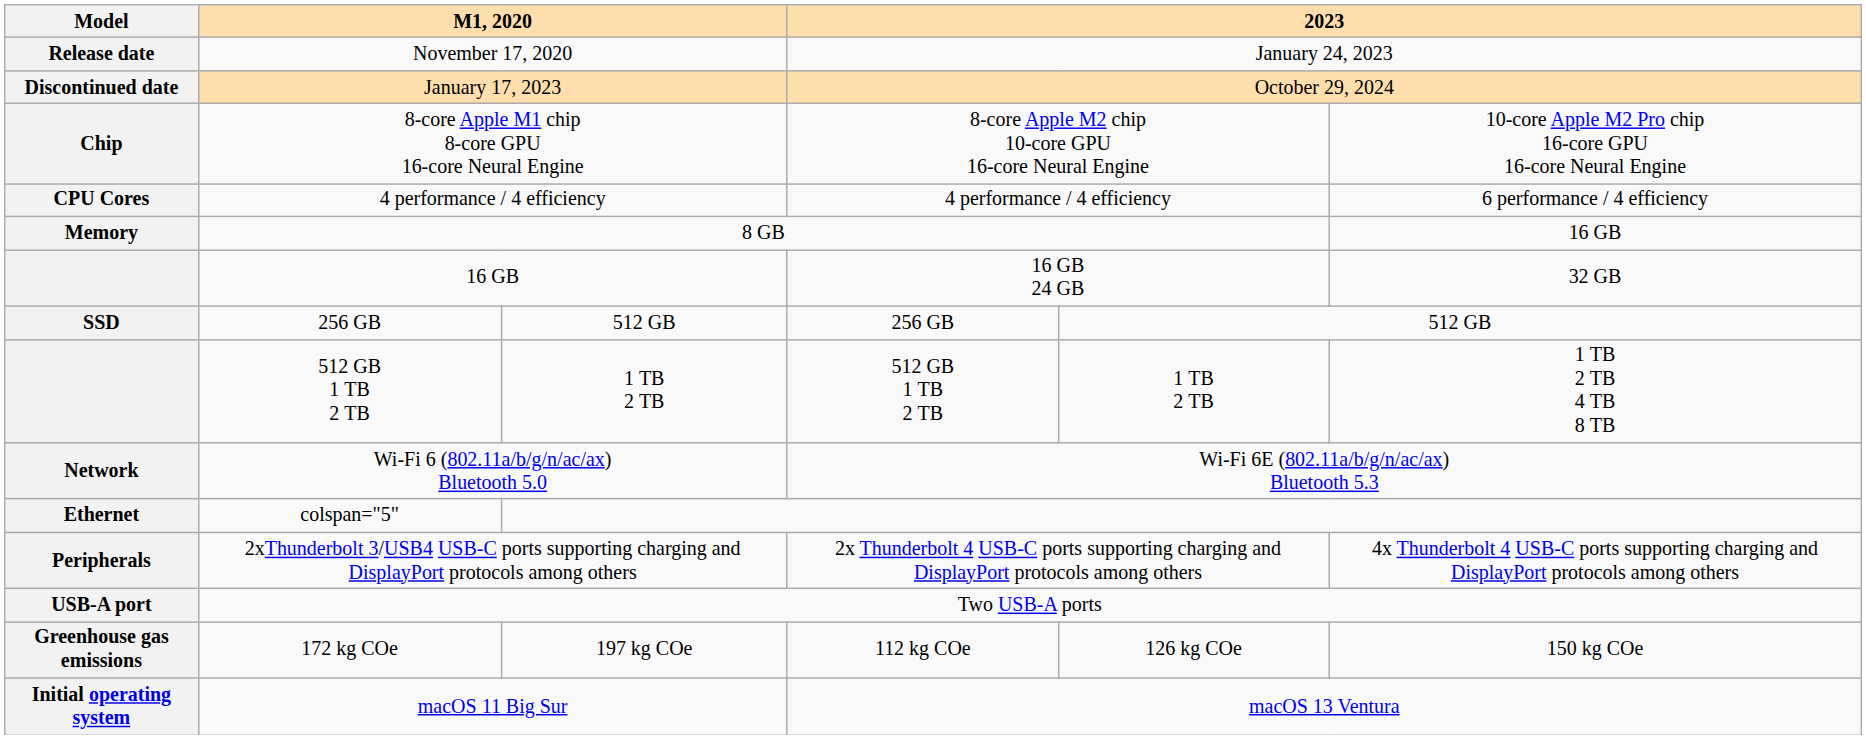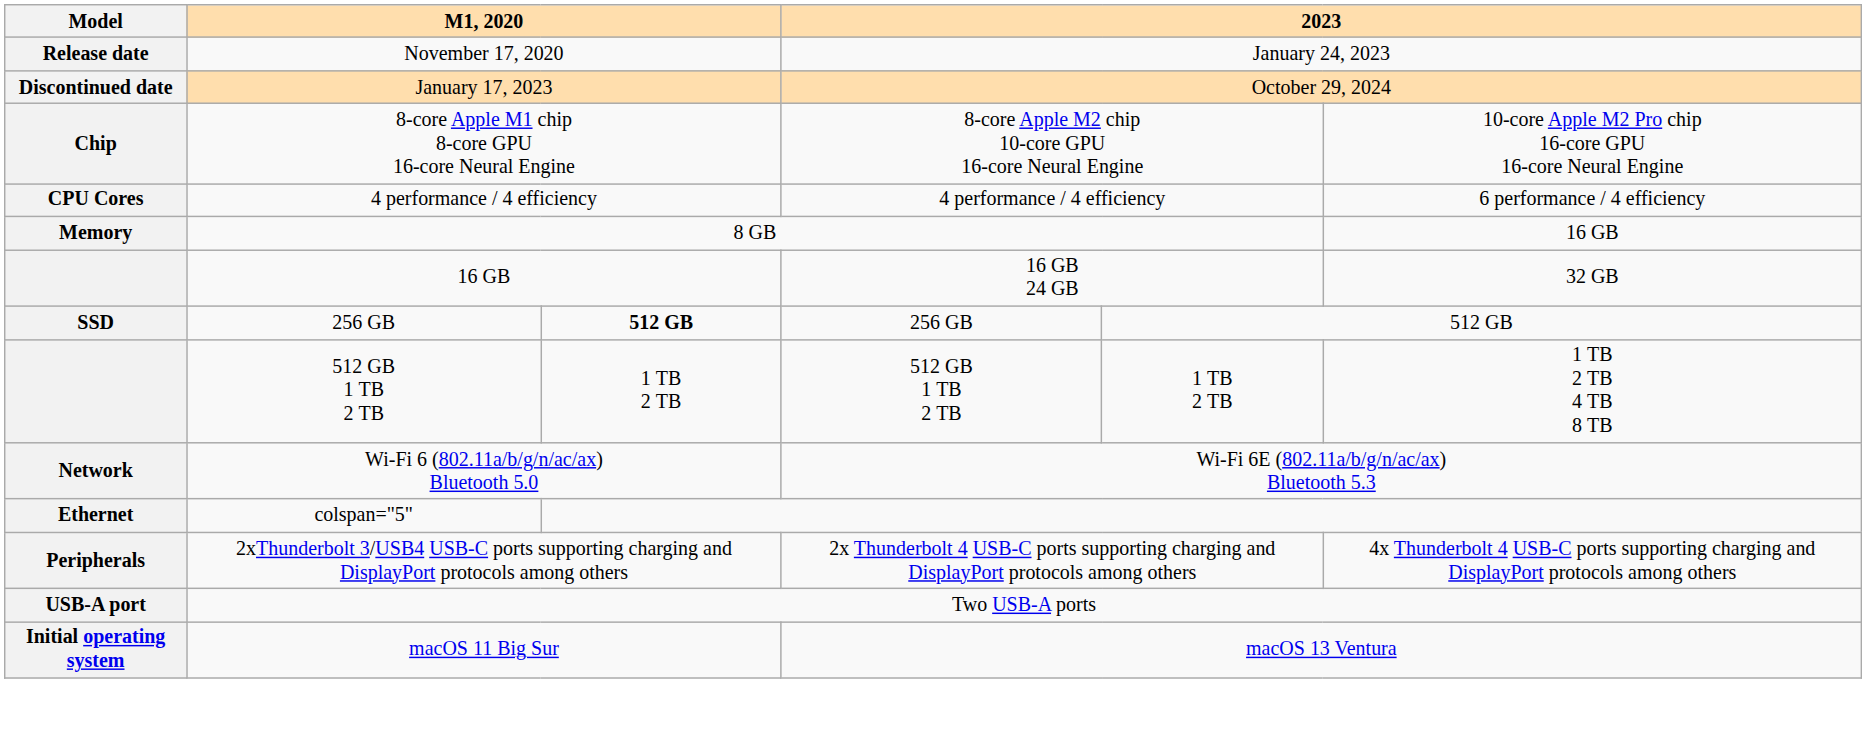(644, 322) normal -> (661, 322) bold
- row: (101, 649)
